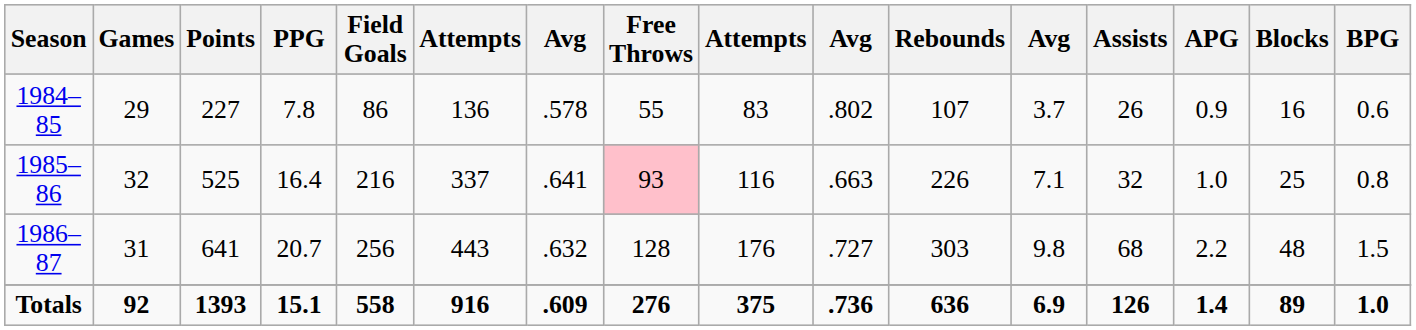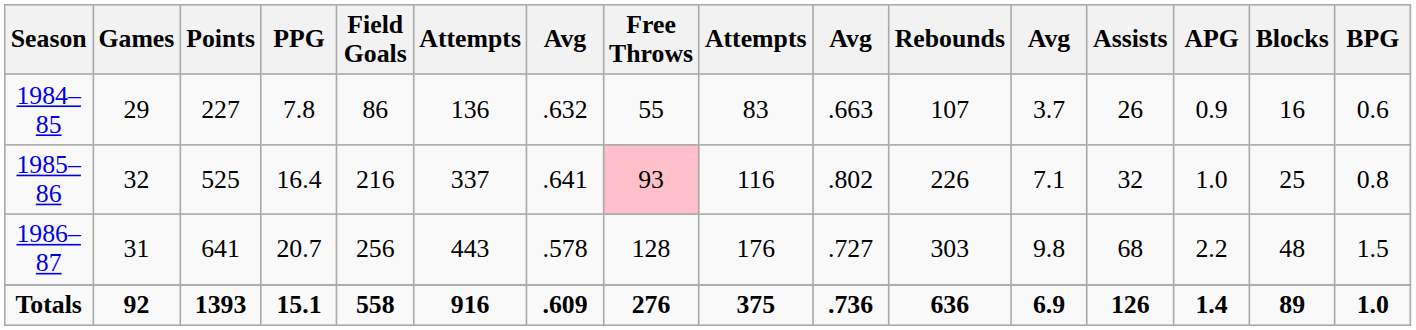(565, 109) .578 -> (565, 109) .632
(851, 109) .802 -> (851, 109) .663
(851, 179) .663 -> (851, 179) .802
(565, 248) .632 -> (565, 248) .578
